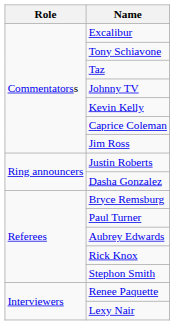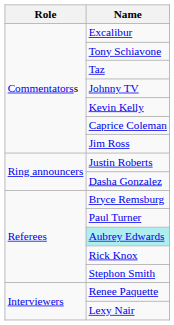(127, 236) no background -> (127, 236) paleturquoise background
